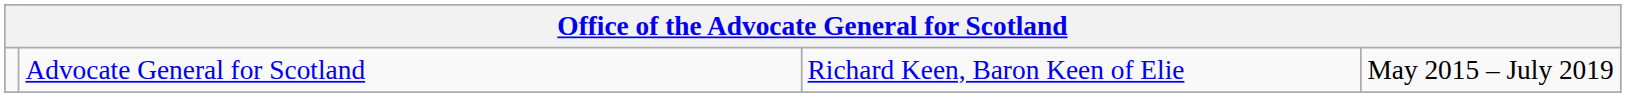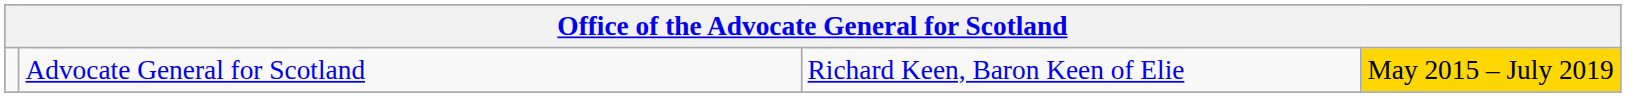(1491, 69) no background -> (1491, 69) gold background
